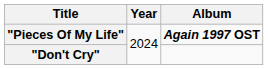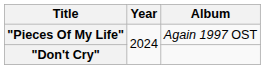(212, 34) bold -> (210, 34) normal
